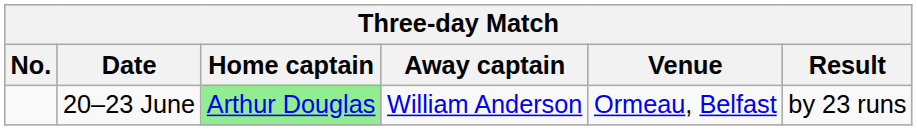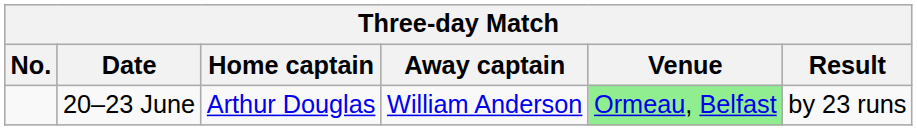(291, 104) lightgreen background -> (291, 104) no background
(685, 104) no background -> (685, 104) lightgreen background
